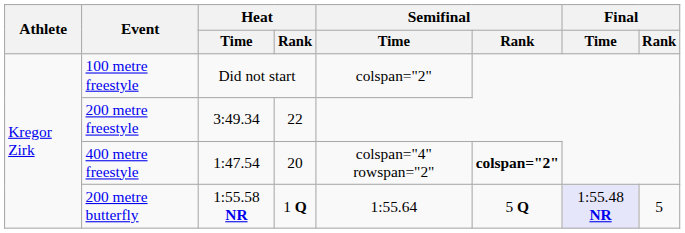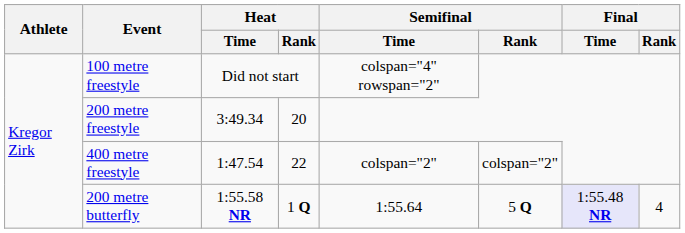(394, 76) colspan="2" -> (399, 76) colspan="4" rowspan="2"
(295, 119) 22 -> (299, 119) 20
(295, 163) 20 -> (299, 163) 22
(394, 163) colspan="4" rowspan="2" -> (399, 163) colspan="2"
(517, 163) bold -> (520, 163) normal
(659, 206) 5 -> (659, 206) 4
